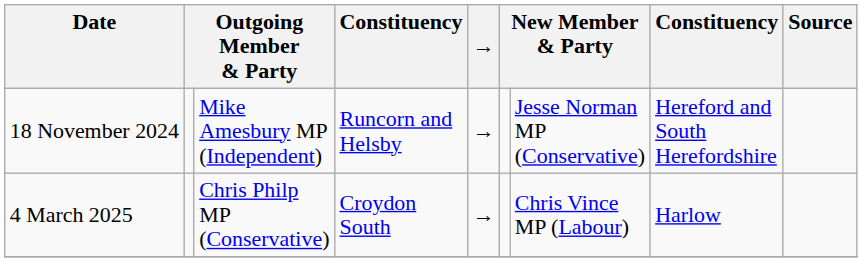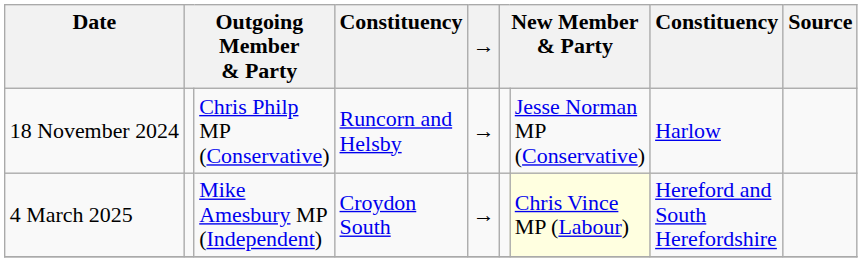(263, 130) Mike Amesbury MP (Independent) -> (264, 130) Chris Philp MP (Conservative)
(716, 130) Hereford and South Herefordshire -> (688, 130) Harlow
(264, 214) Chris Philp MP (Conservative) -> (263, 214) Mike Amesbury MP (Independent)
(572, 214) no background -> (572, 214) lightyellow background
(688, 214) Harlow -> (716, 214) Hereford and South Herefordshire
